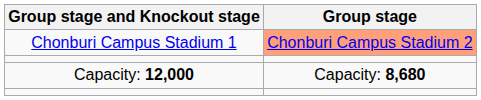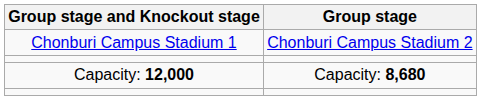(370, 42) lightsalmon background -> (370, 42) no background
